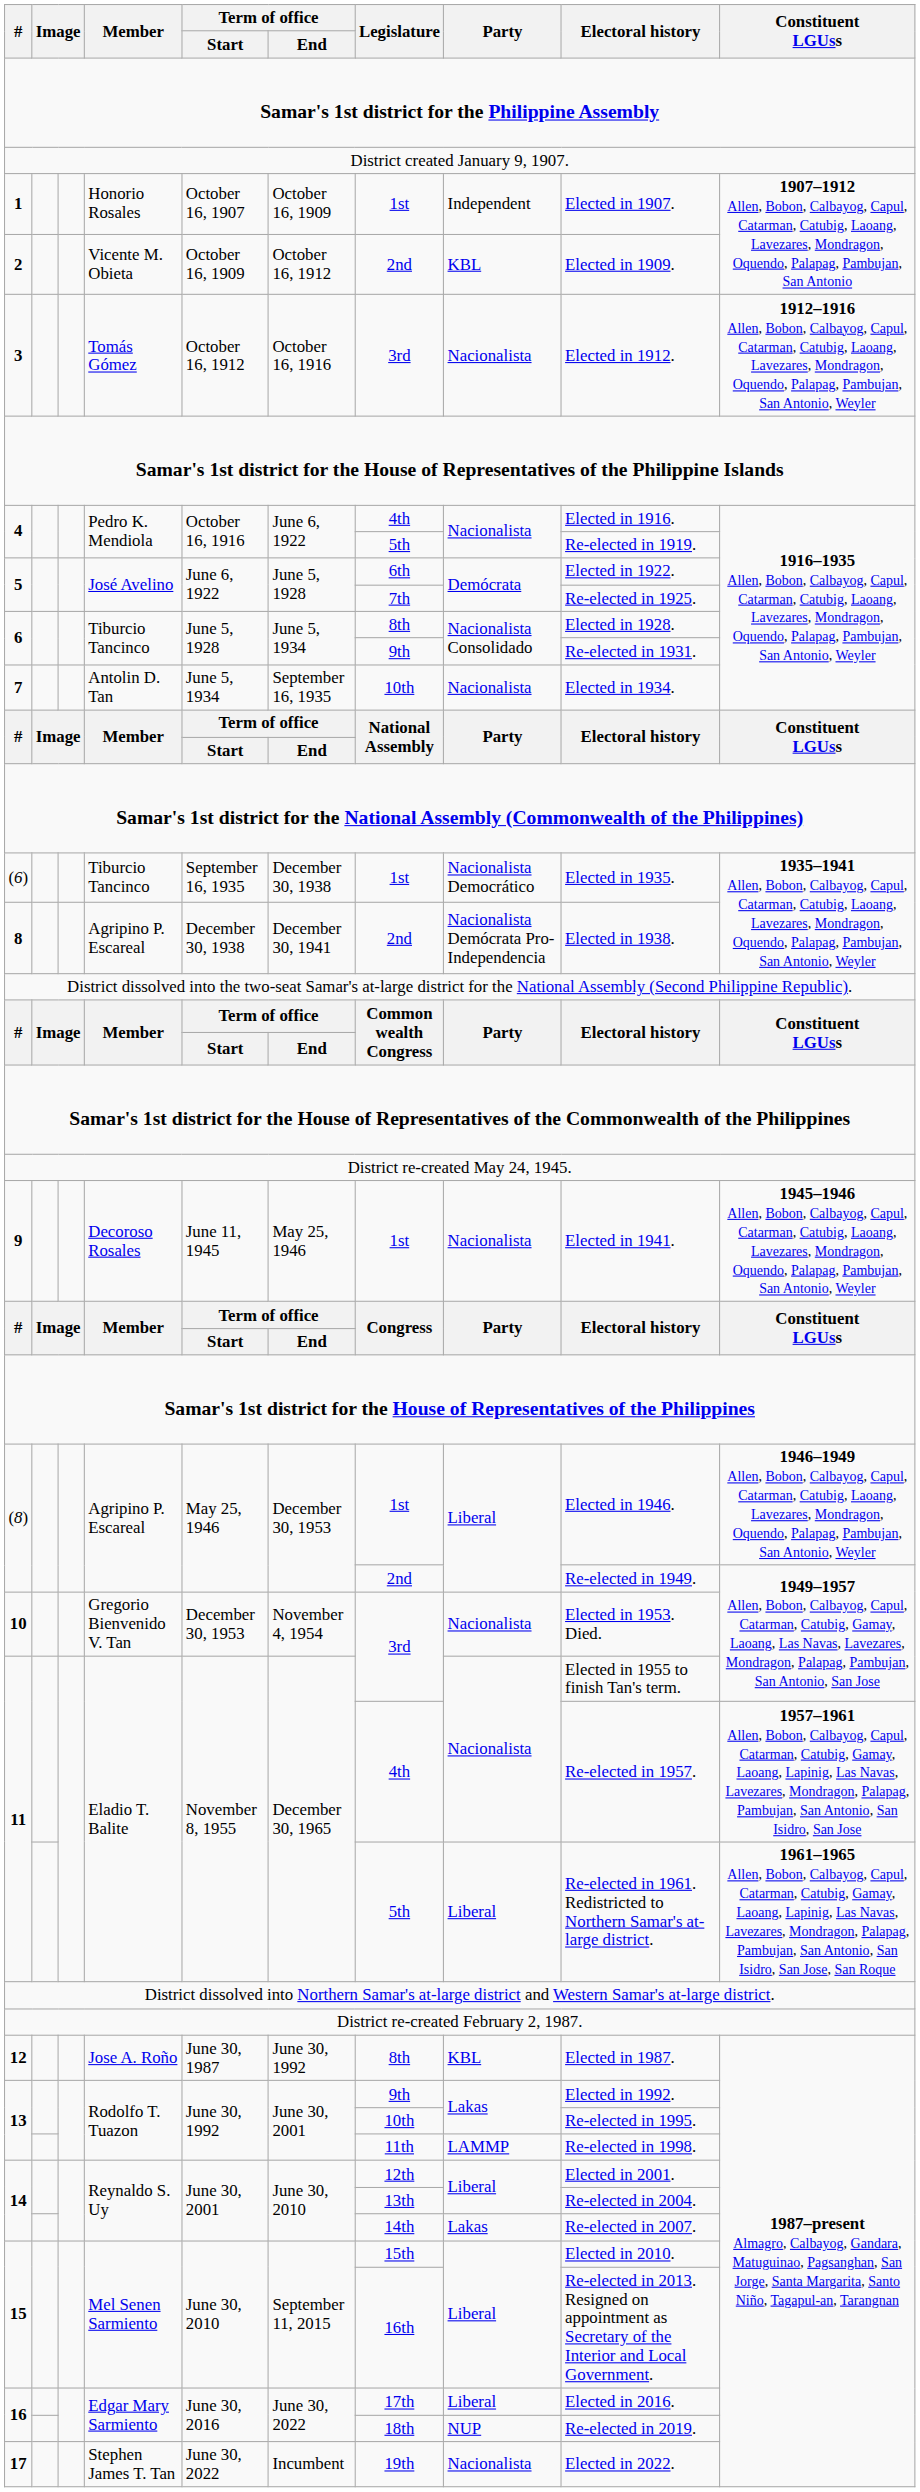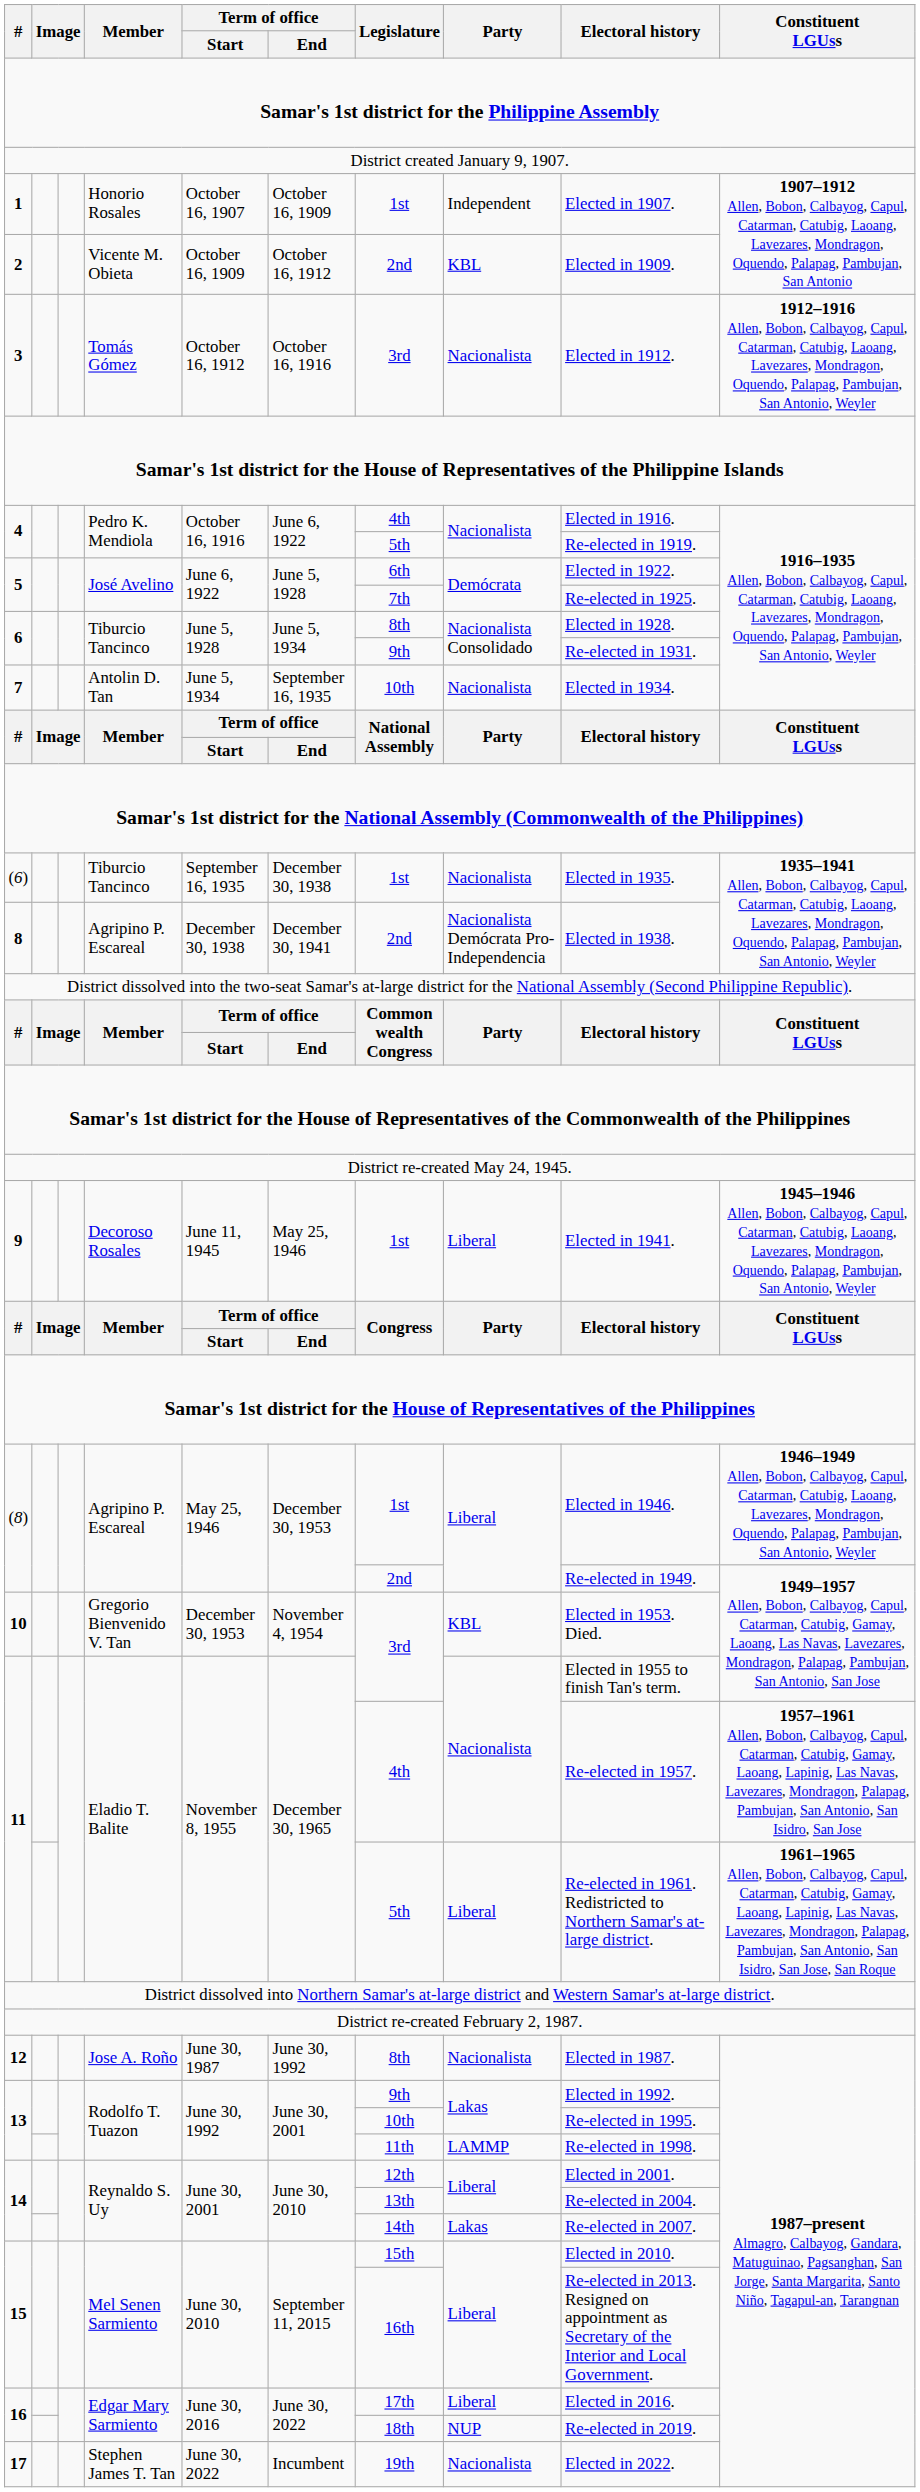(491, 877) Nacionalista Democrático -> (490, 877) Nacionalista
(490, 1241) Nacionalista -> (472, 1241) Liberal
(490, 1623) Nacionalista -> (464, 1623) KBL
(464, 2057) KBL -> (490, 2057) Nacionalista
